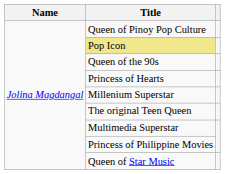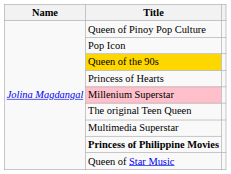(107, 45) khaki background -> (107, 45) no background
(123, 62) no background -> (123, 62) gold background
(131, 95) no background -> (131, 95) pink background
(151, 144) normal -> (153, 144) bold
